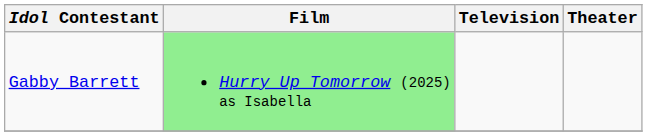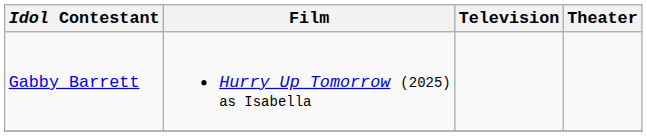(309, 91) lightgreen background -> (309, 91) no background
